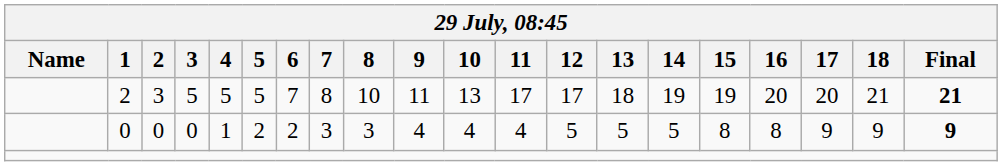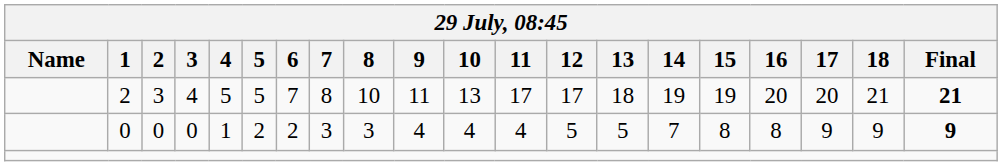(192, 95) 5 -> (192, 95) 4
(674, 131) 5 -> (674, 131) 7
